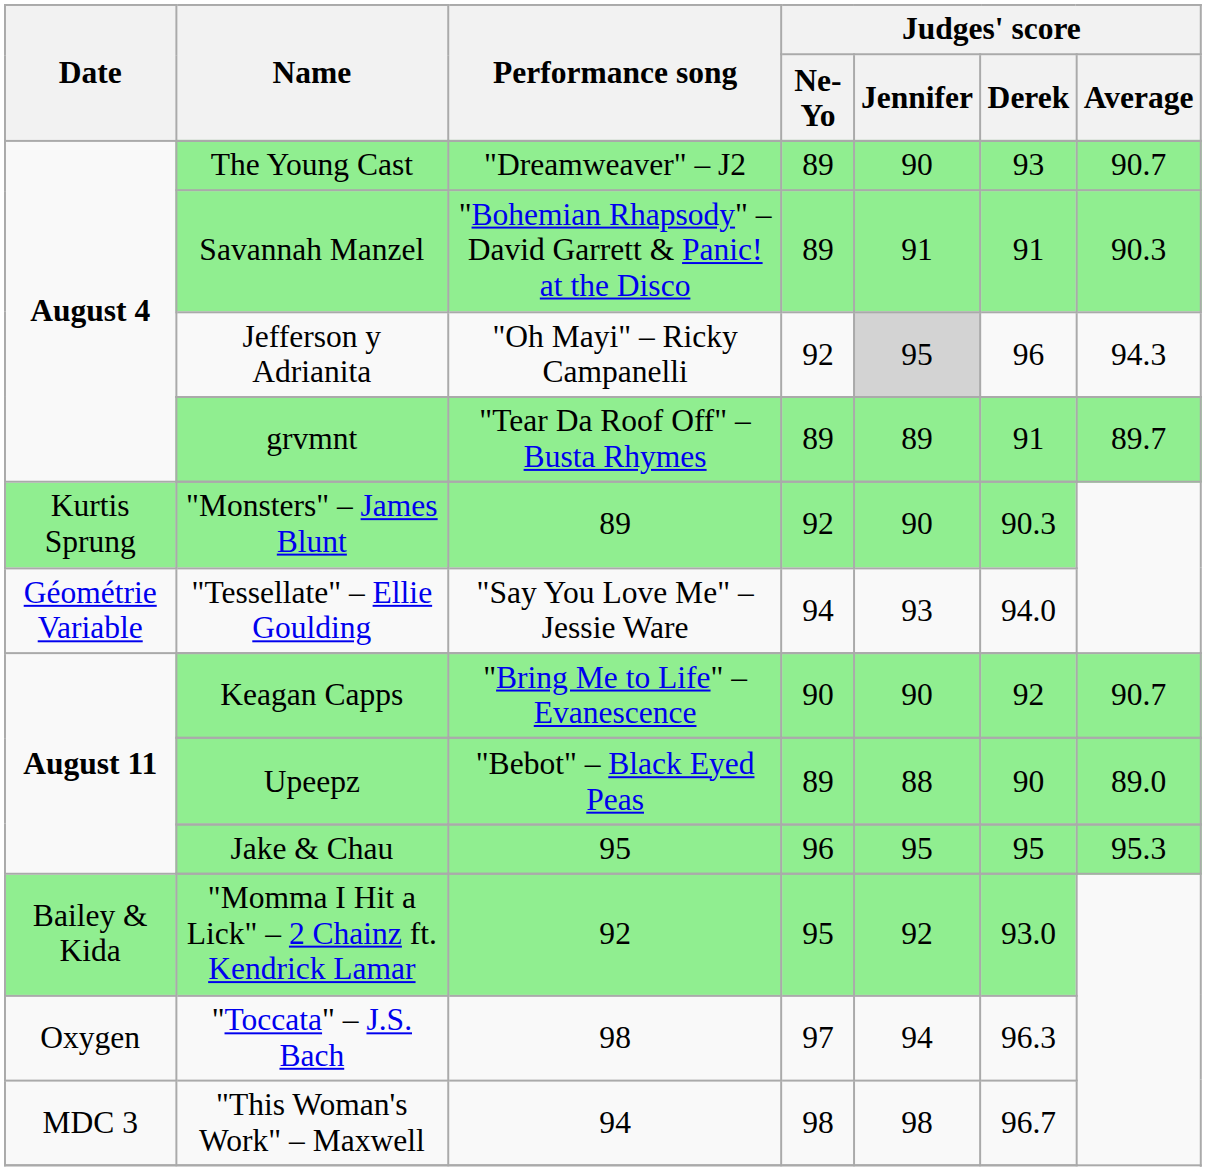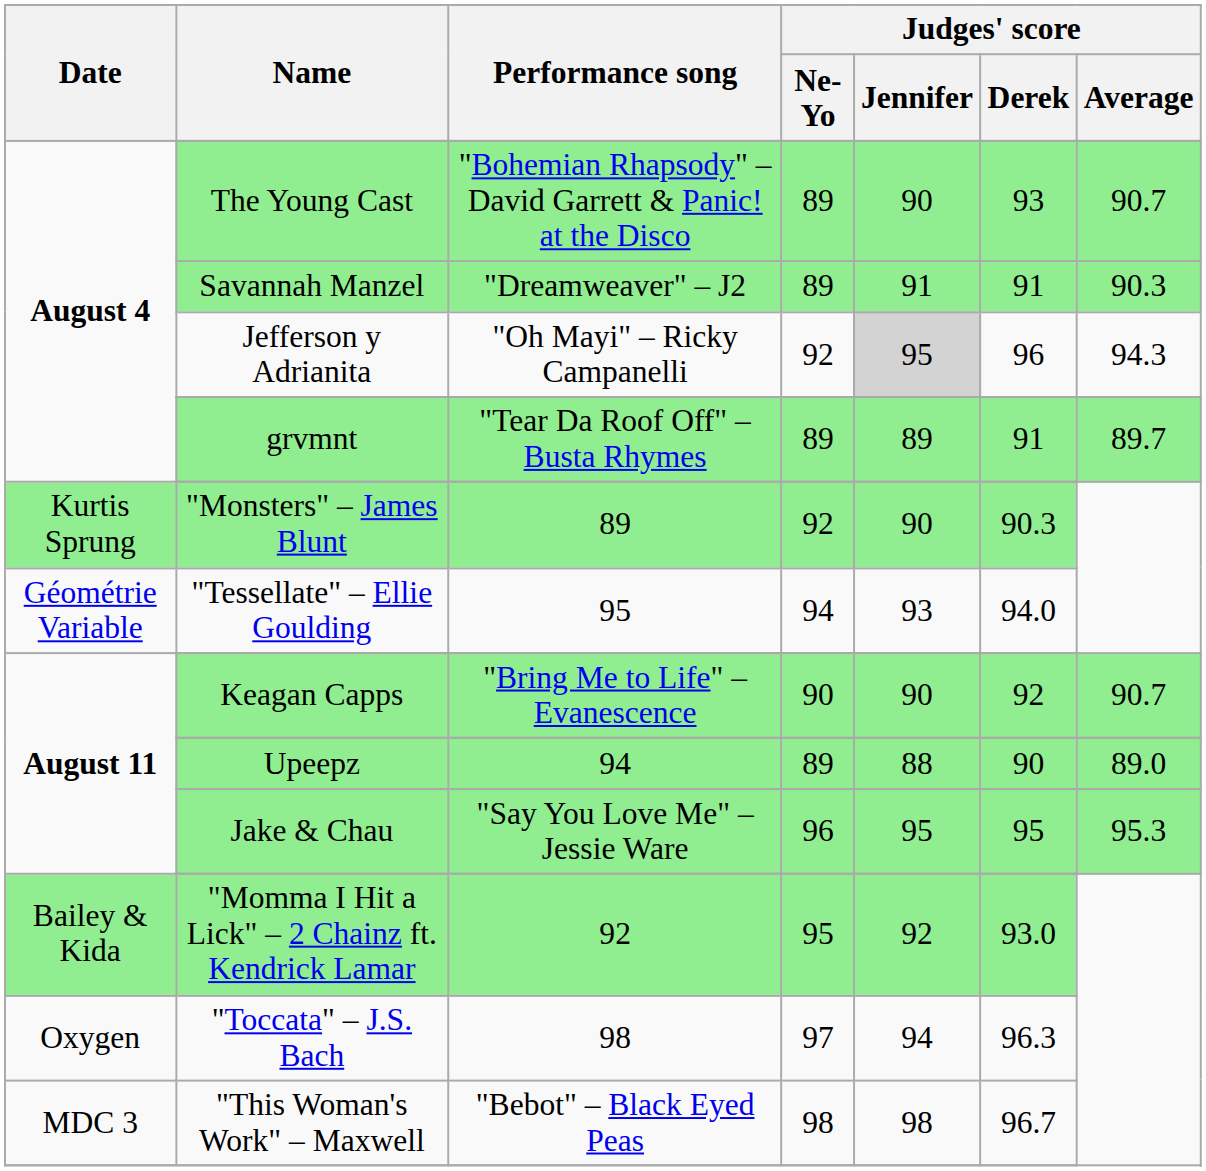(615, 164) "Dreamweaver" – J2 -> (615, 200) "Bohemian Rhapsody" – David Garrett & Panic! at the Disco
(615, 250) "Bohemian Rhapsody" – David Garrett & Panic! at the Disco -> (615, 285) "Dreamweaver" – J2
(615, 609) "Say You Love Me" – Jessie Ware -> (615, 609) 95
(615, 780) "Bebot" – Black Eyed Peas -> (615, 763) 94
(615, 848) 95 -> (615, 830) "Say You Love Me" – Jessie Ware
(615, 1122) 94 -> (615, 1122) "Bebot" – Black Eyed Peas
